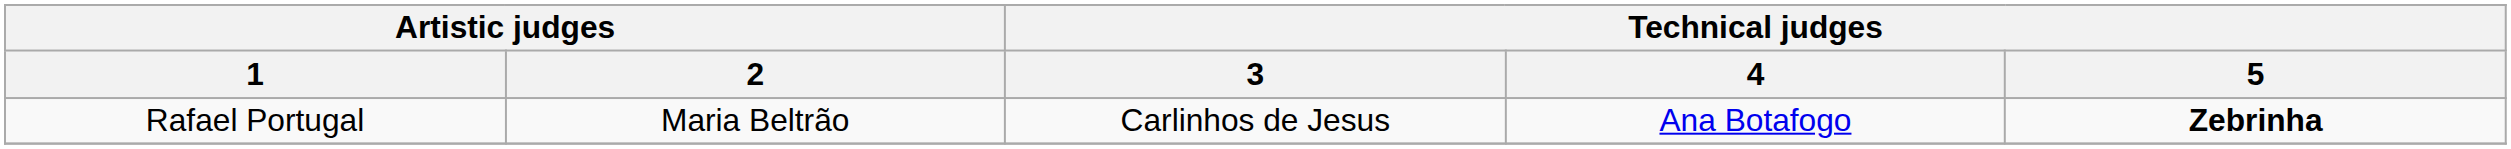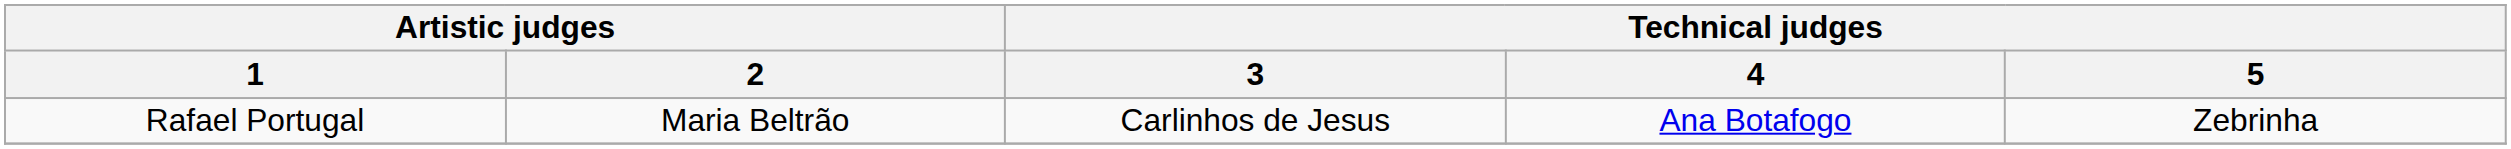(2256, 120) bold -> (2256, 120) normal
